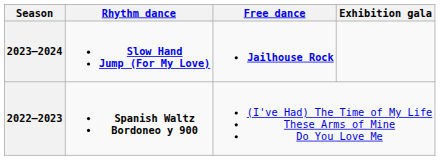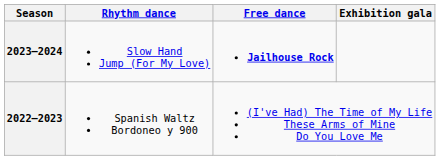(139, 58) bold -> (139, 58) normal
(139, 124) bold -> (139, 124) normal
